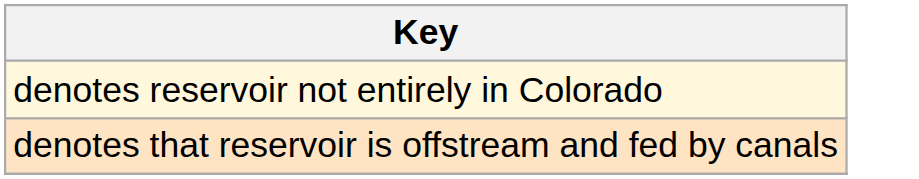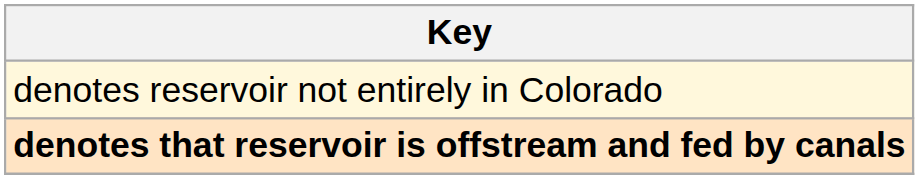(426, 145) normal -> (459, 145) bold
